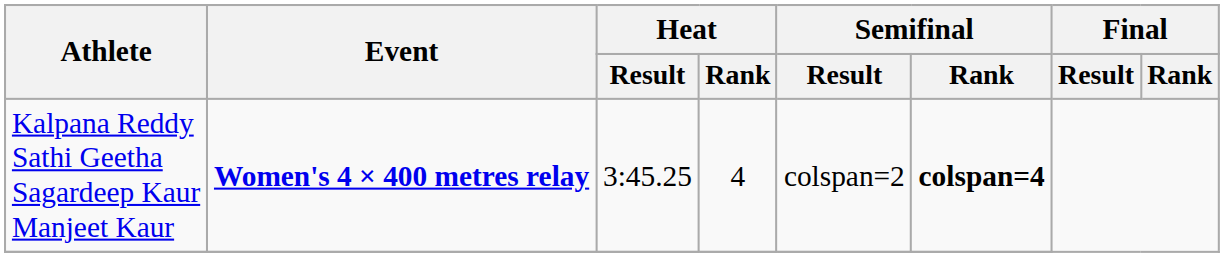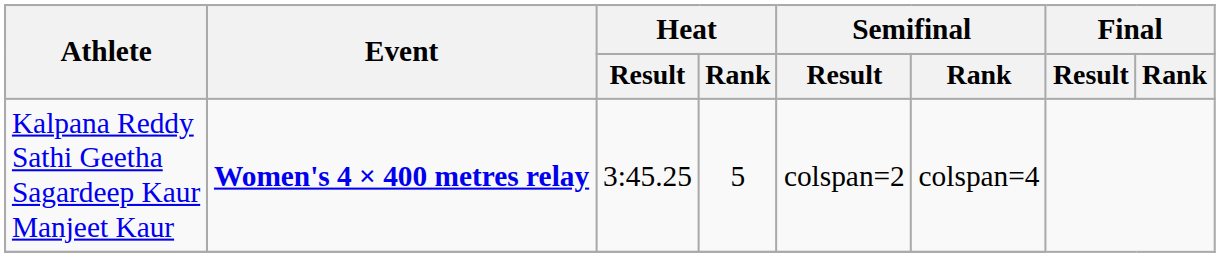(738, 175) 4 -> (738, 175) 5
(982, 175) bold -> (979, 175) normal
